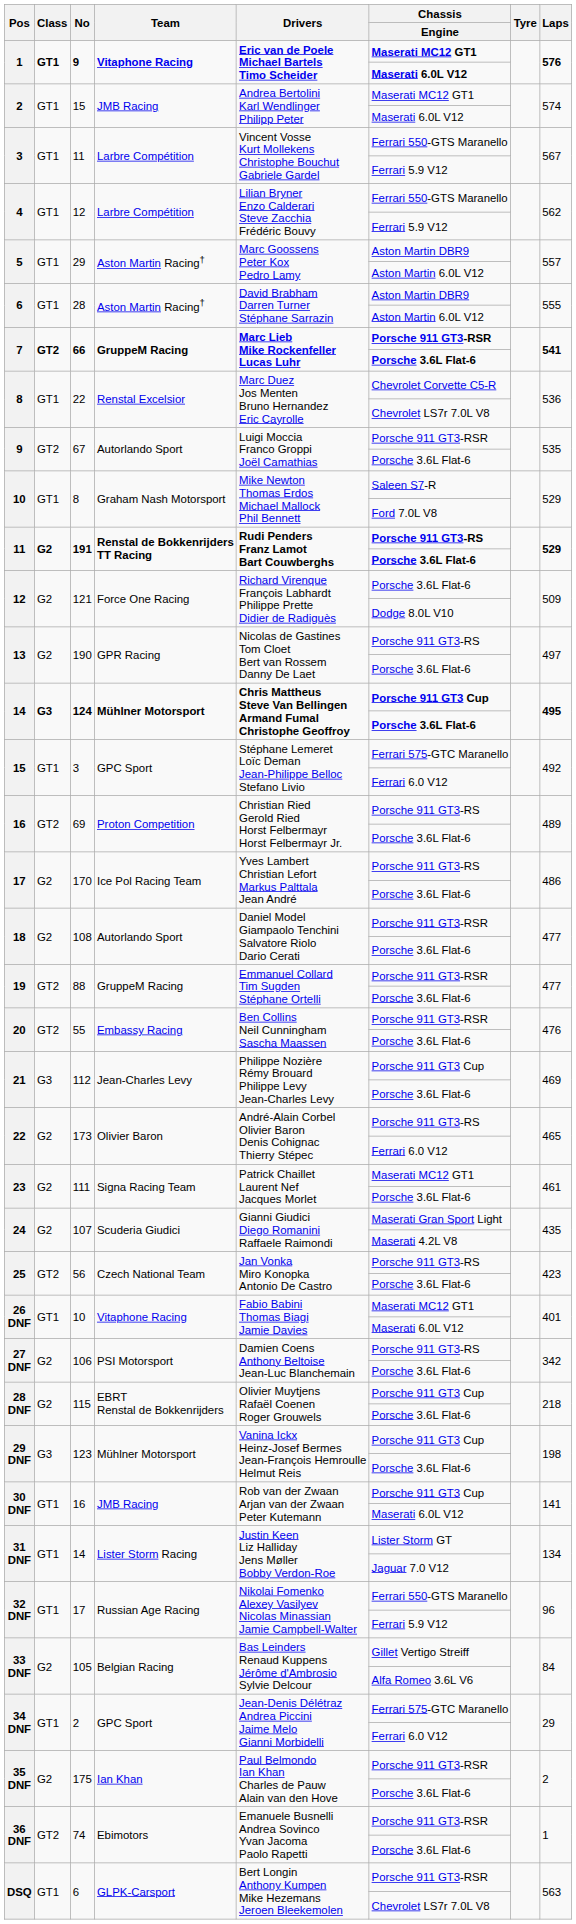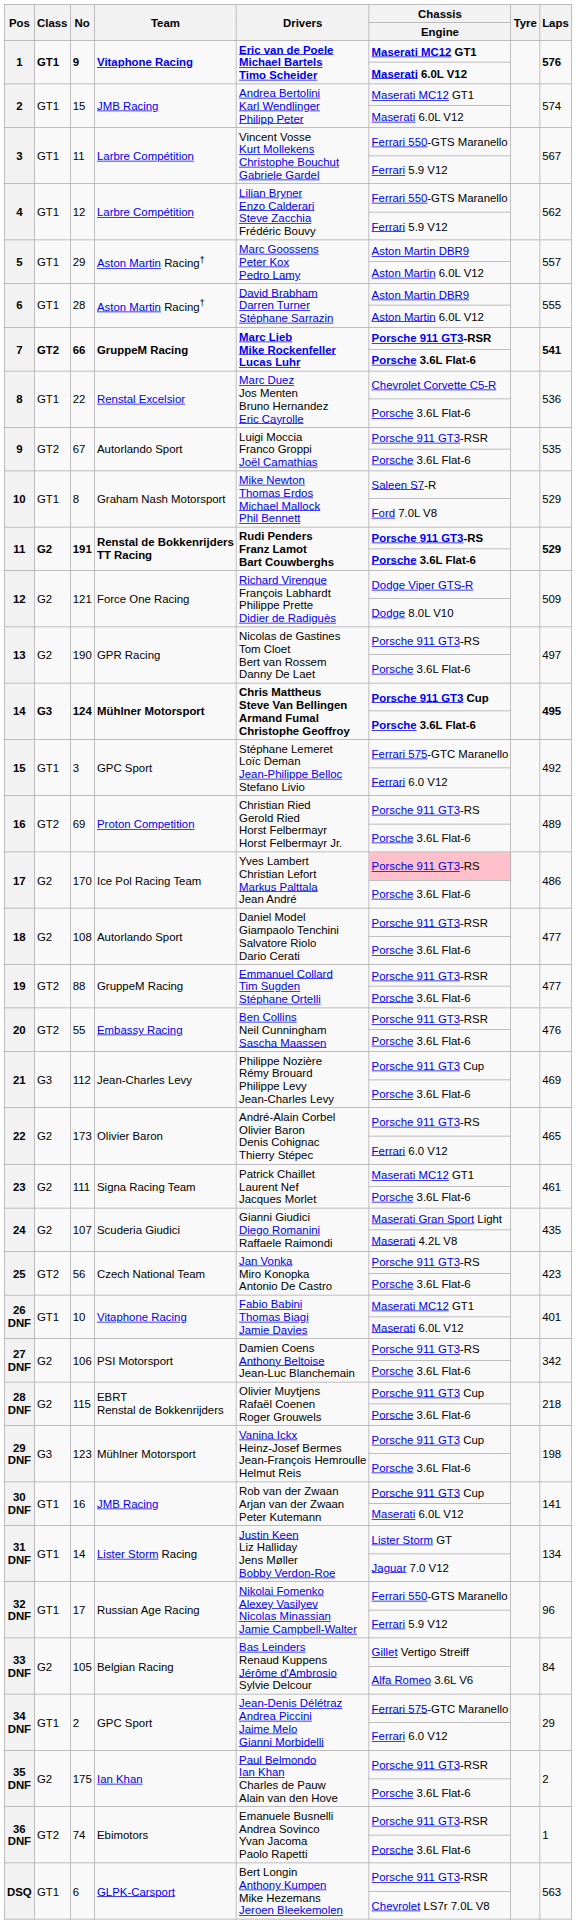(431, 413) Chevrolet LS7r 7.0L V8 -> (421, 413) Porsche 3.6L Flat-6
(421, 585) Porsche 3.6L Flat-6 -> (422, 585) Dodge Viper GTS-R
(426, 866) no background -> (426, 866) pink background
